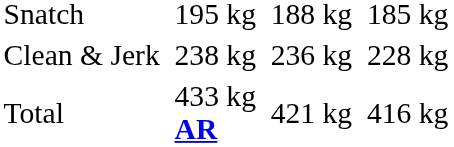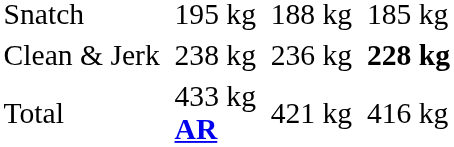(408, 55) normal -> (408, 55) bold
